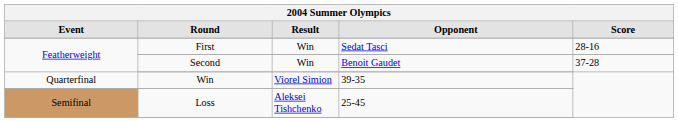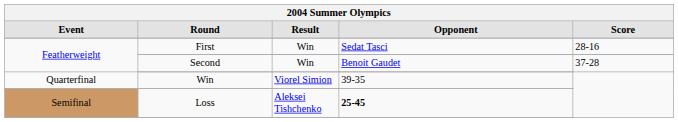(353, 102) normal -> (353, 102) bold
